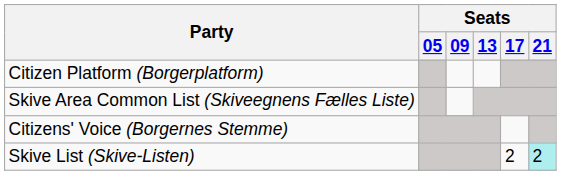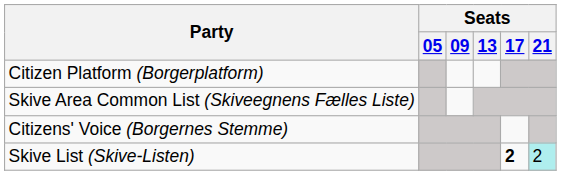(510, 156) normal -> (510, 156) bold
